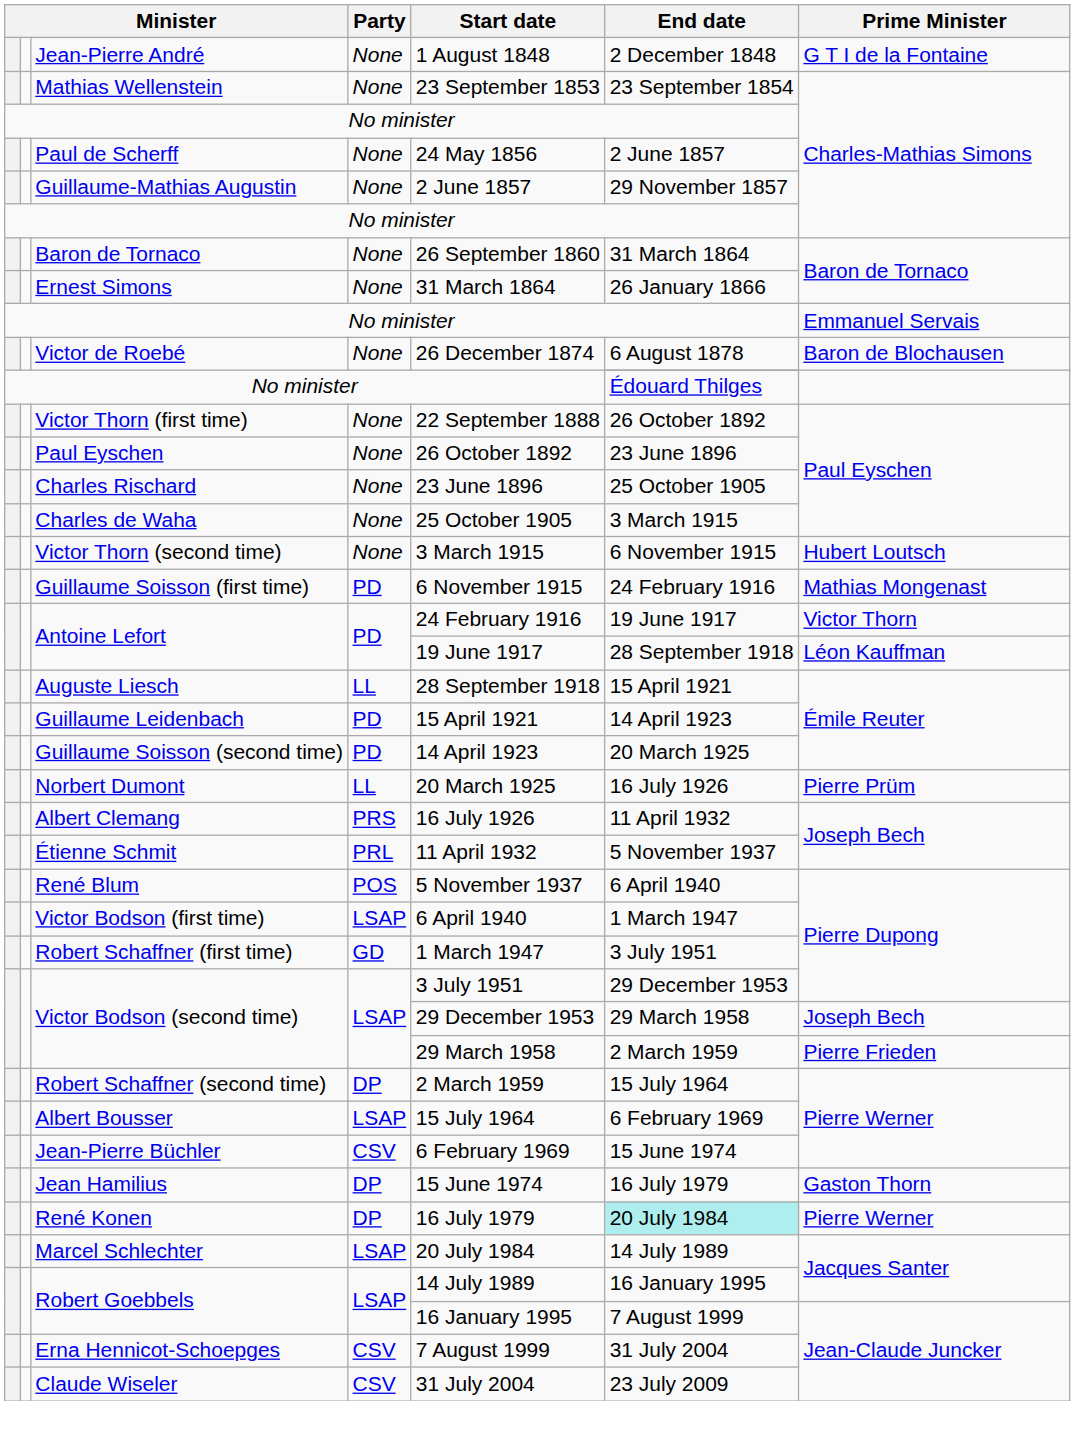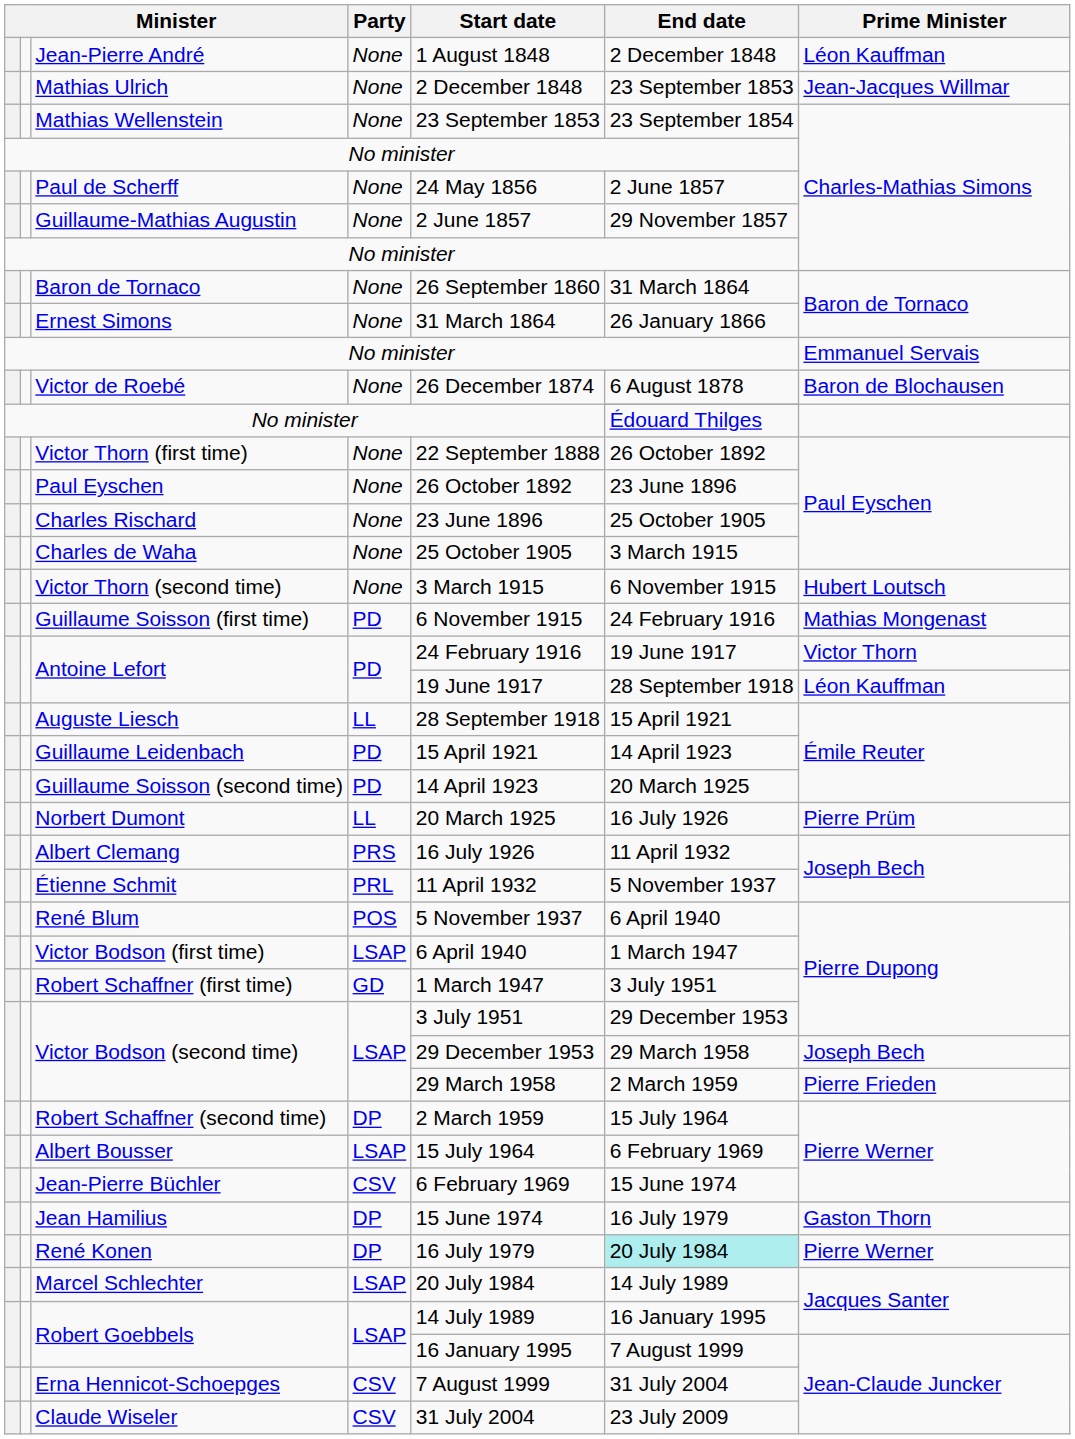(896, 54) G T I de la Fontaine -> (874, 54) Léon Kauffman
+ row: (102, 87)
